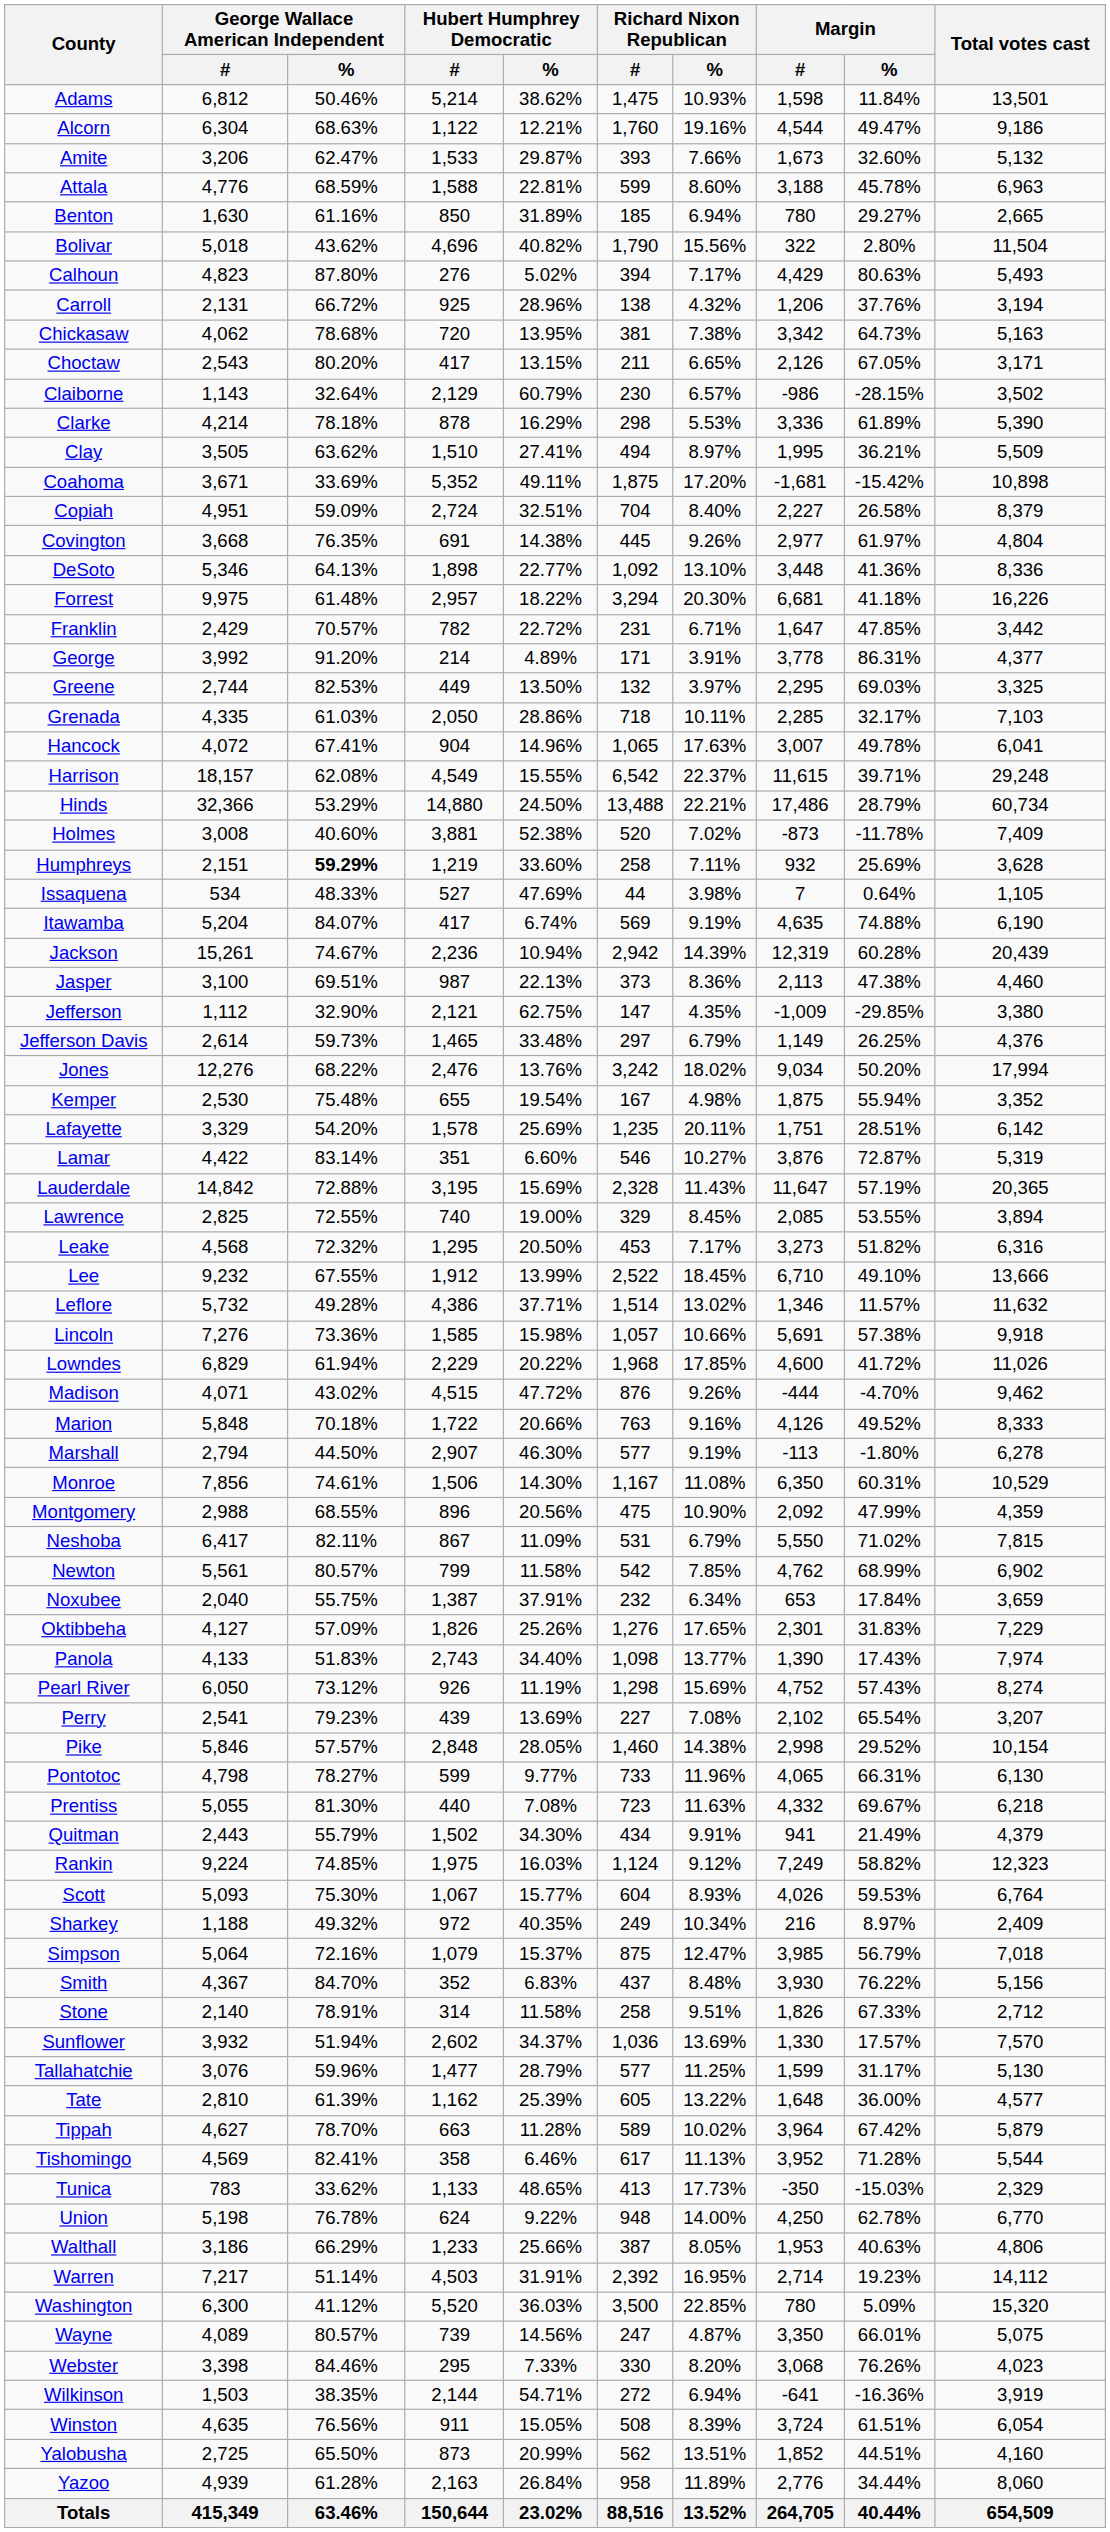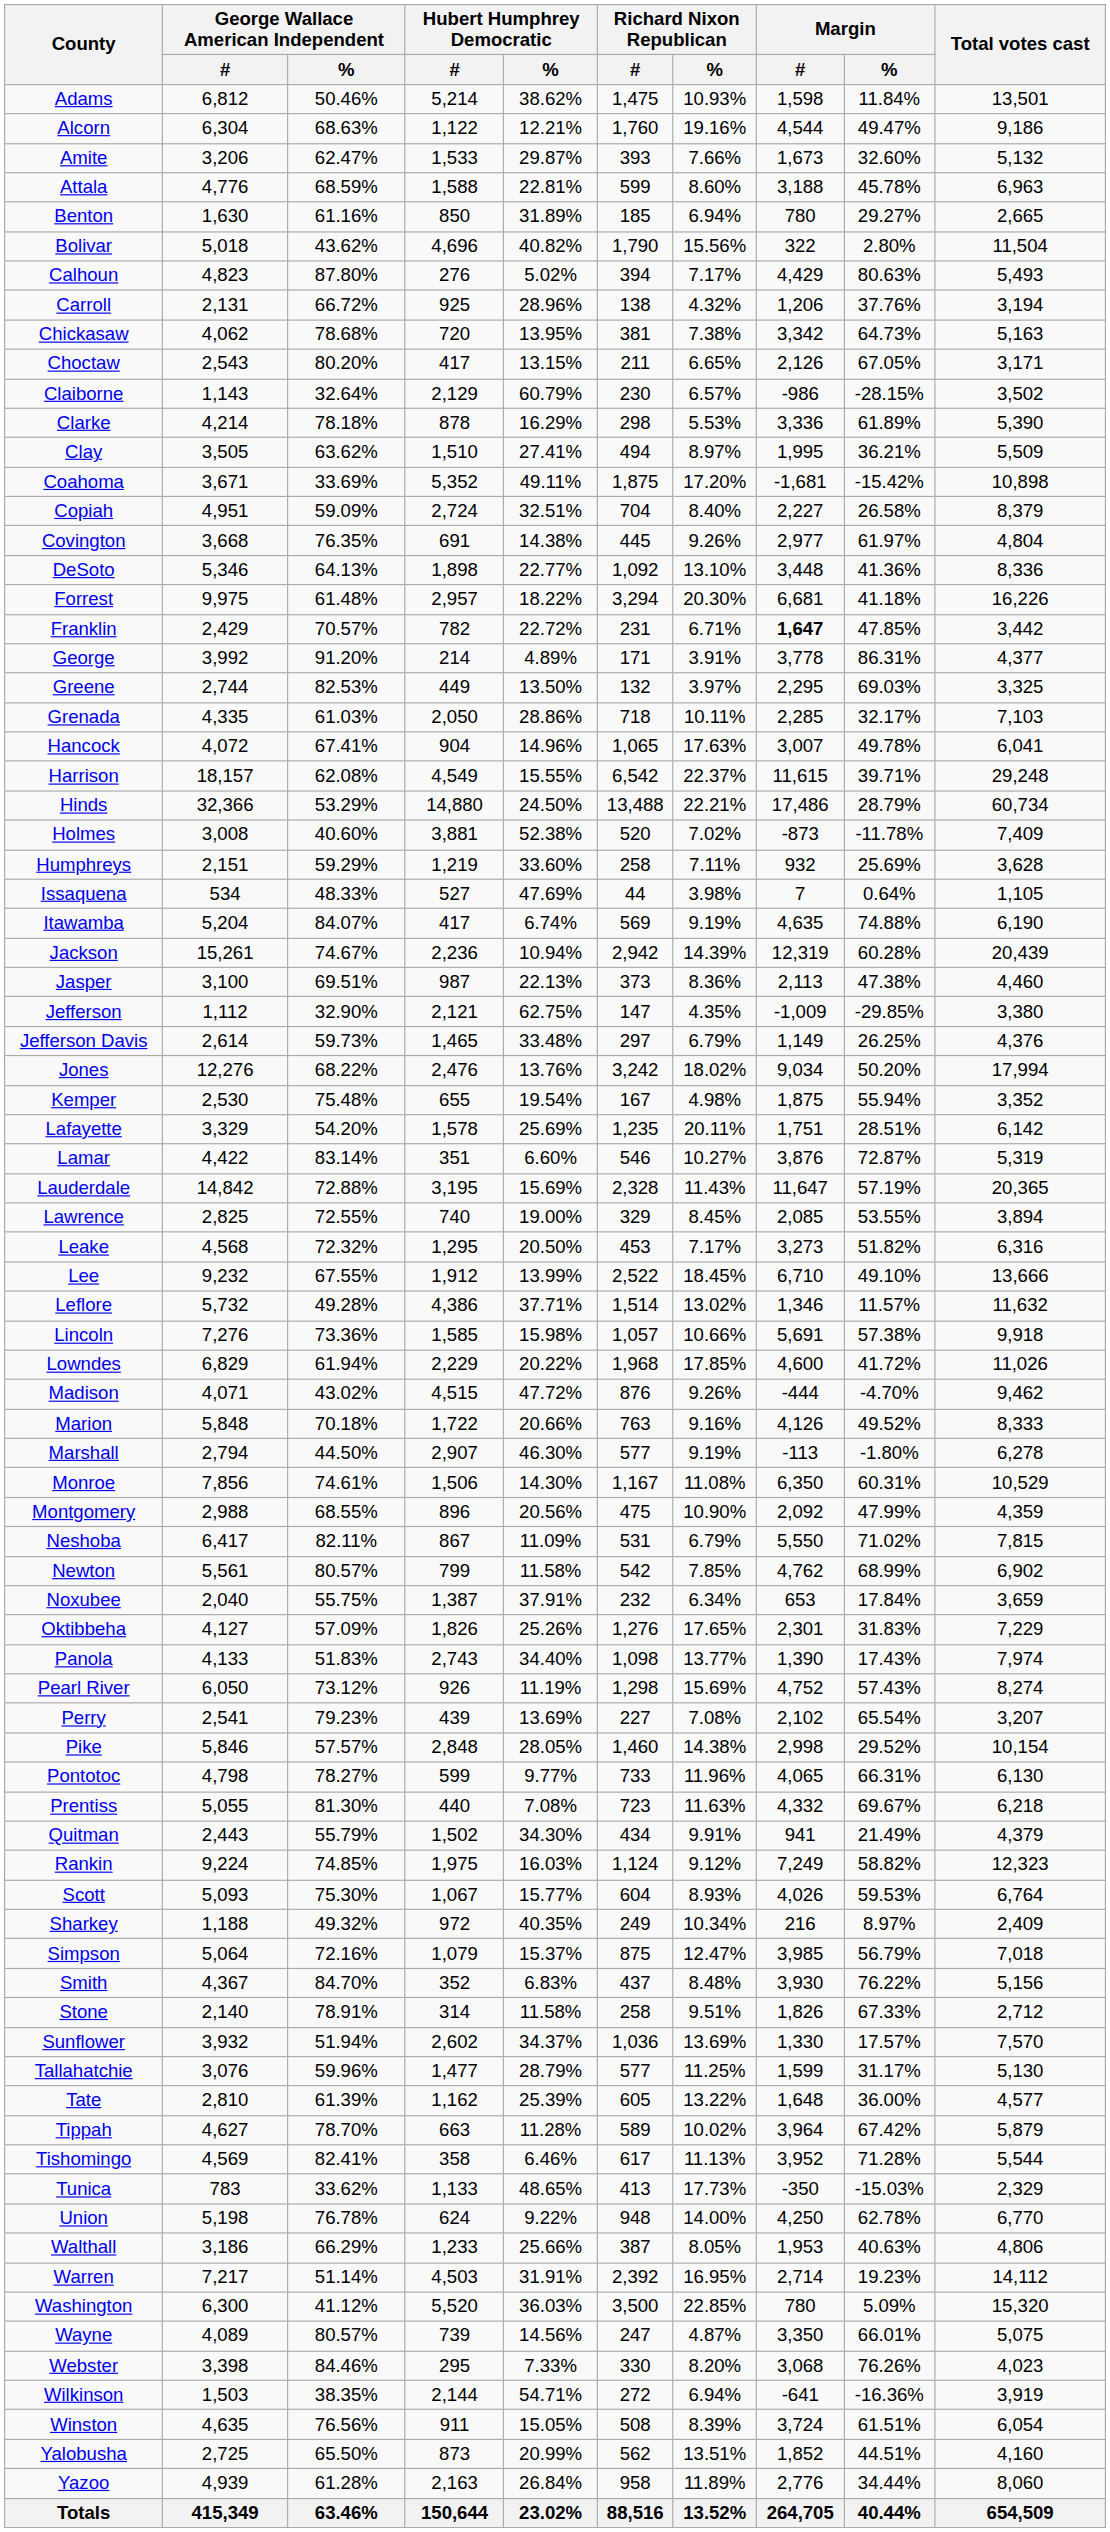(800, 628) normal -> (800, 628) bold
(346, 864) bold -> (346, 864) normal
